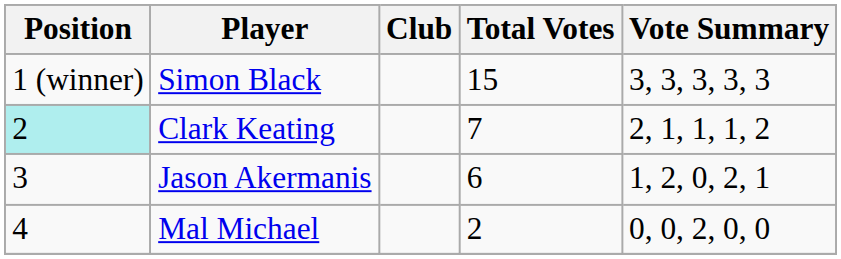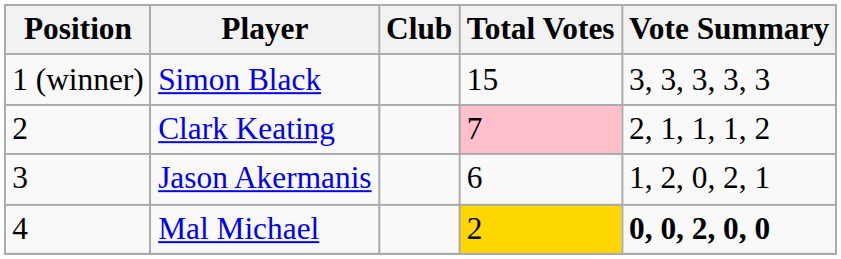(20, 128) paleturquoise background -> (20, 128) no background
(475, 128) no background -> (475, 128) pink background
(475, 228) no background -> (475, 228) gold background
(700, 228) normal -> (700, 228) bold
